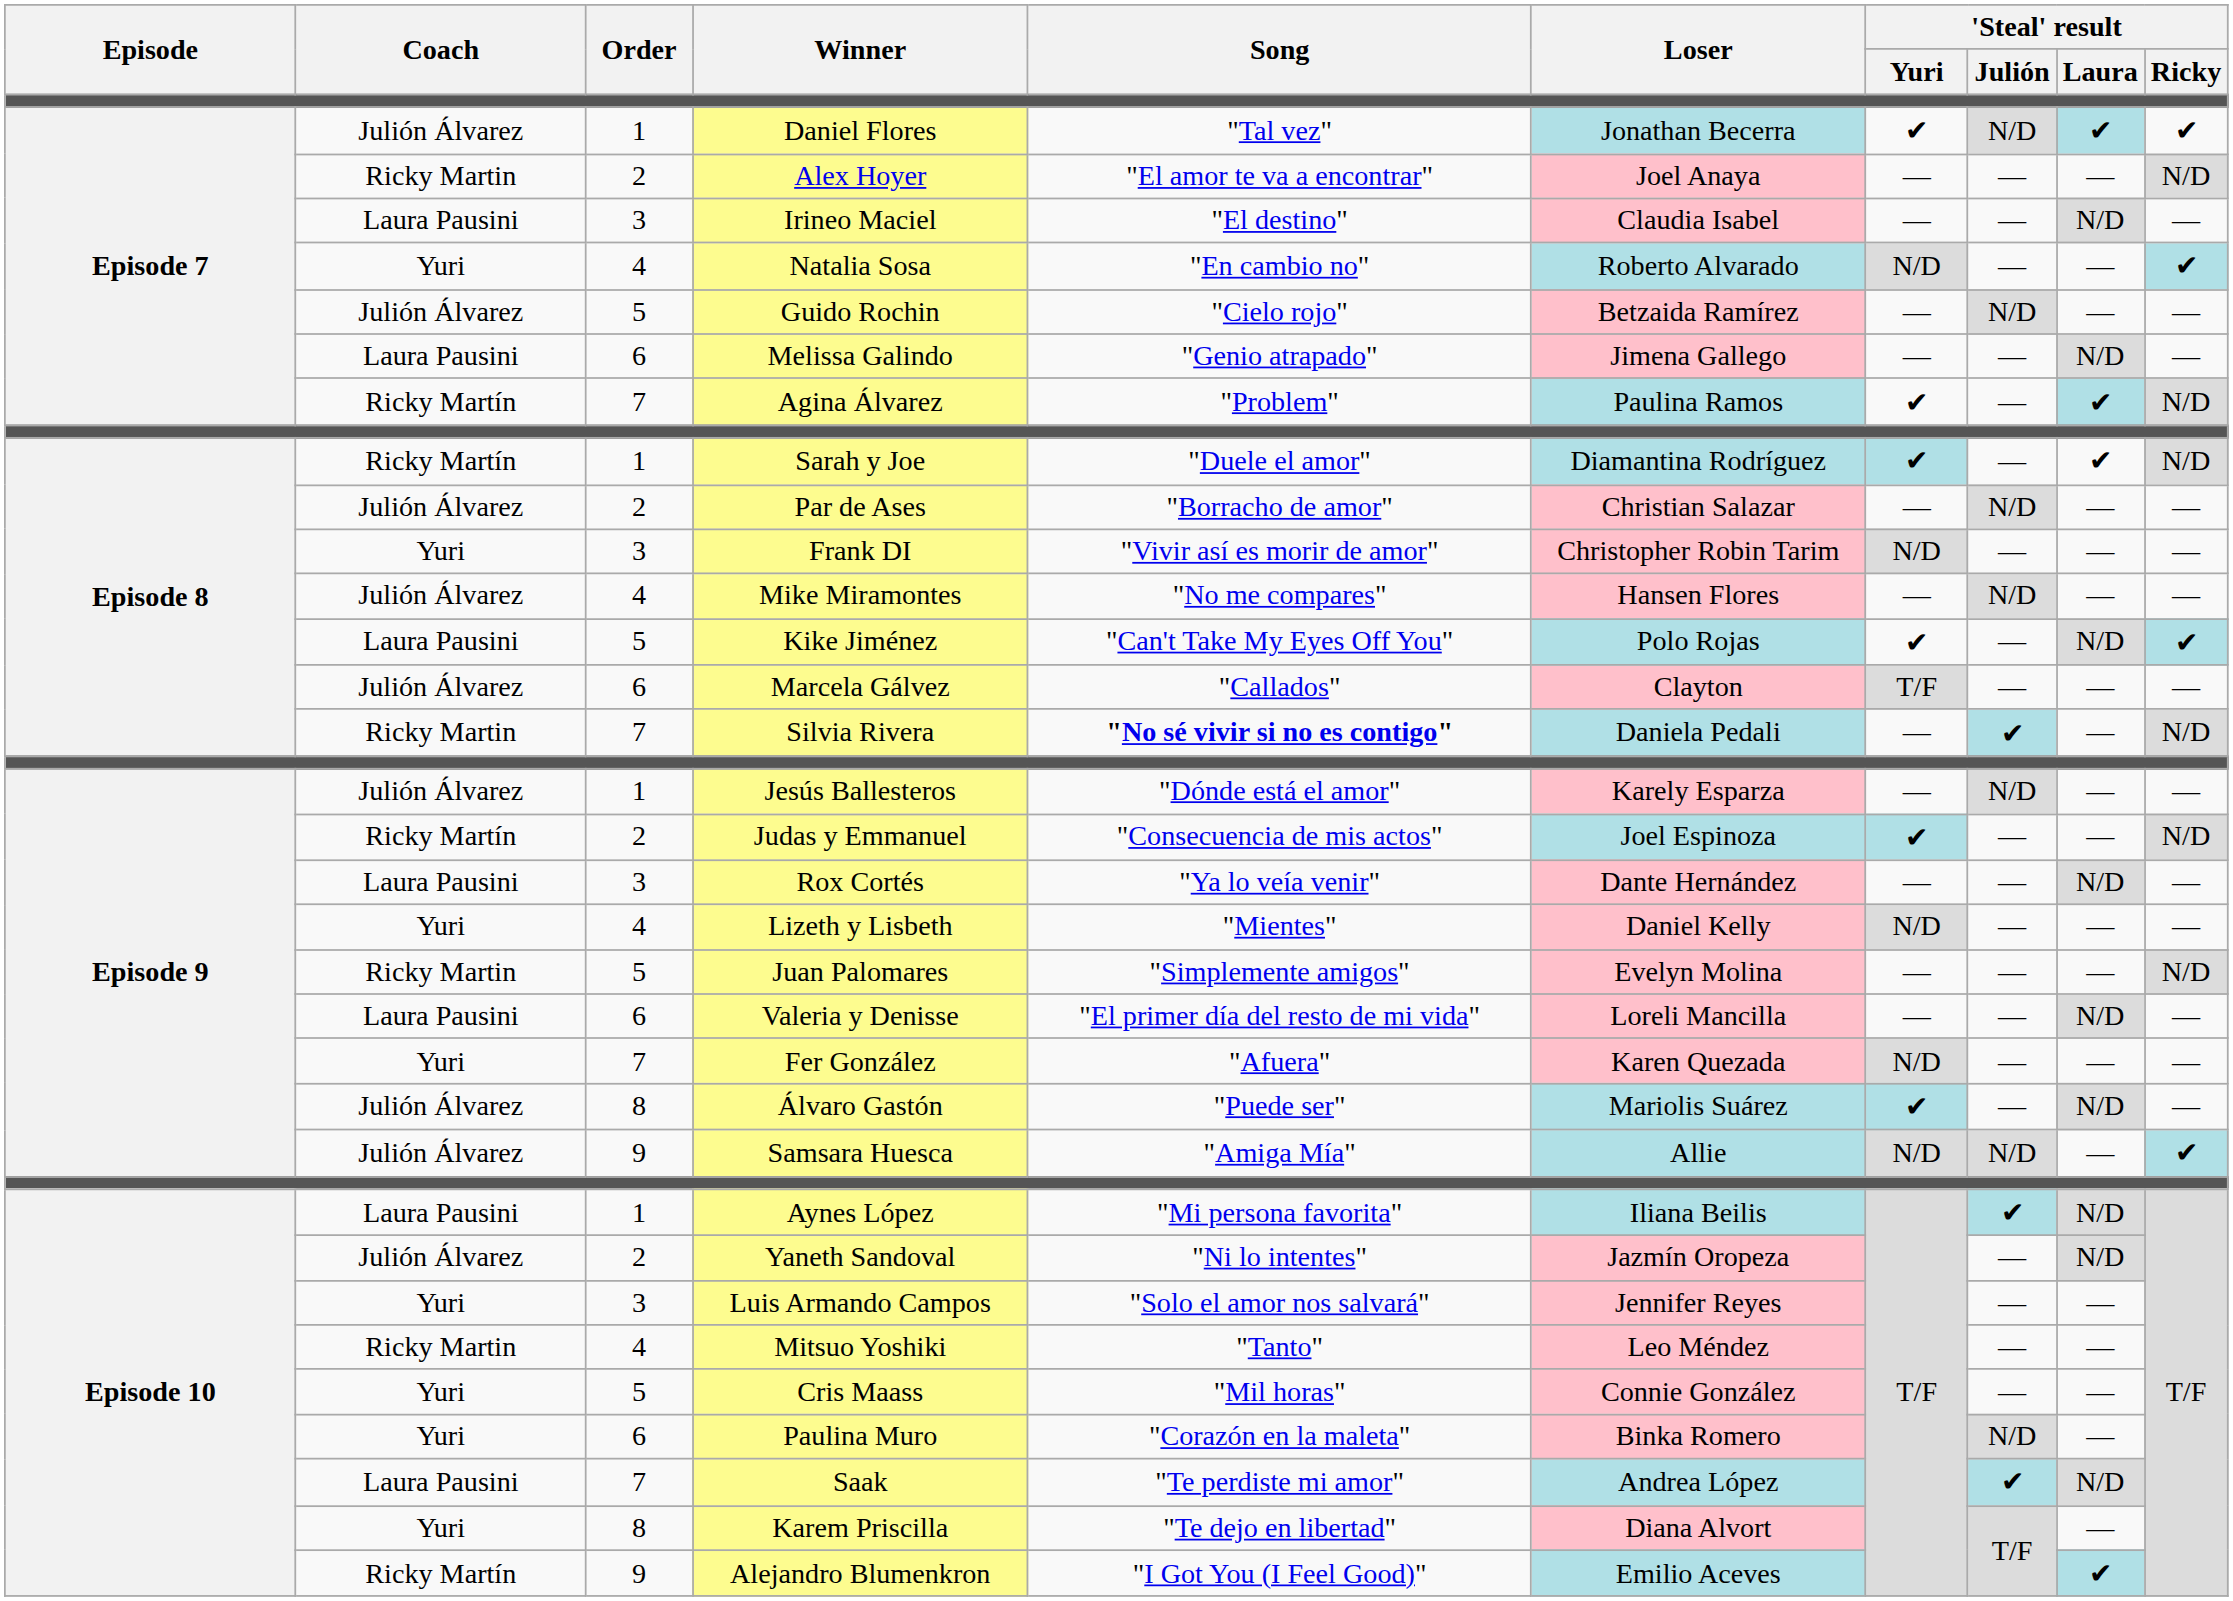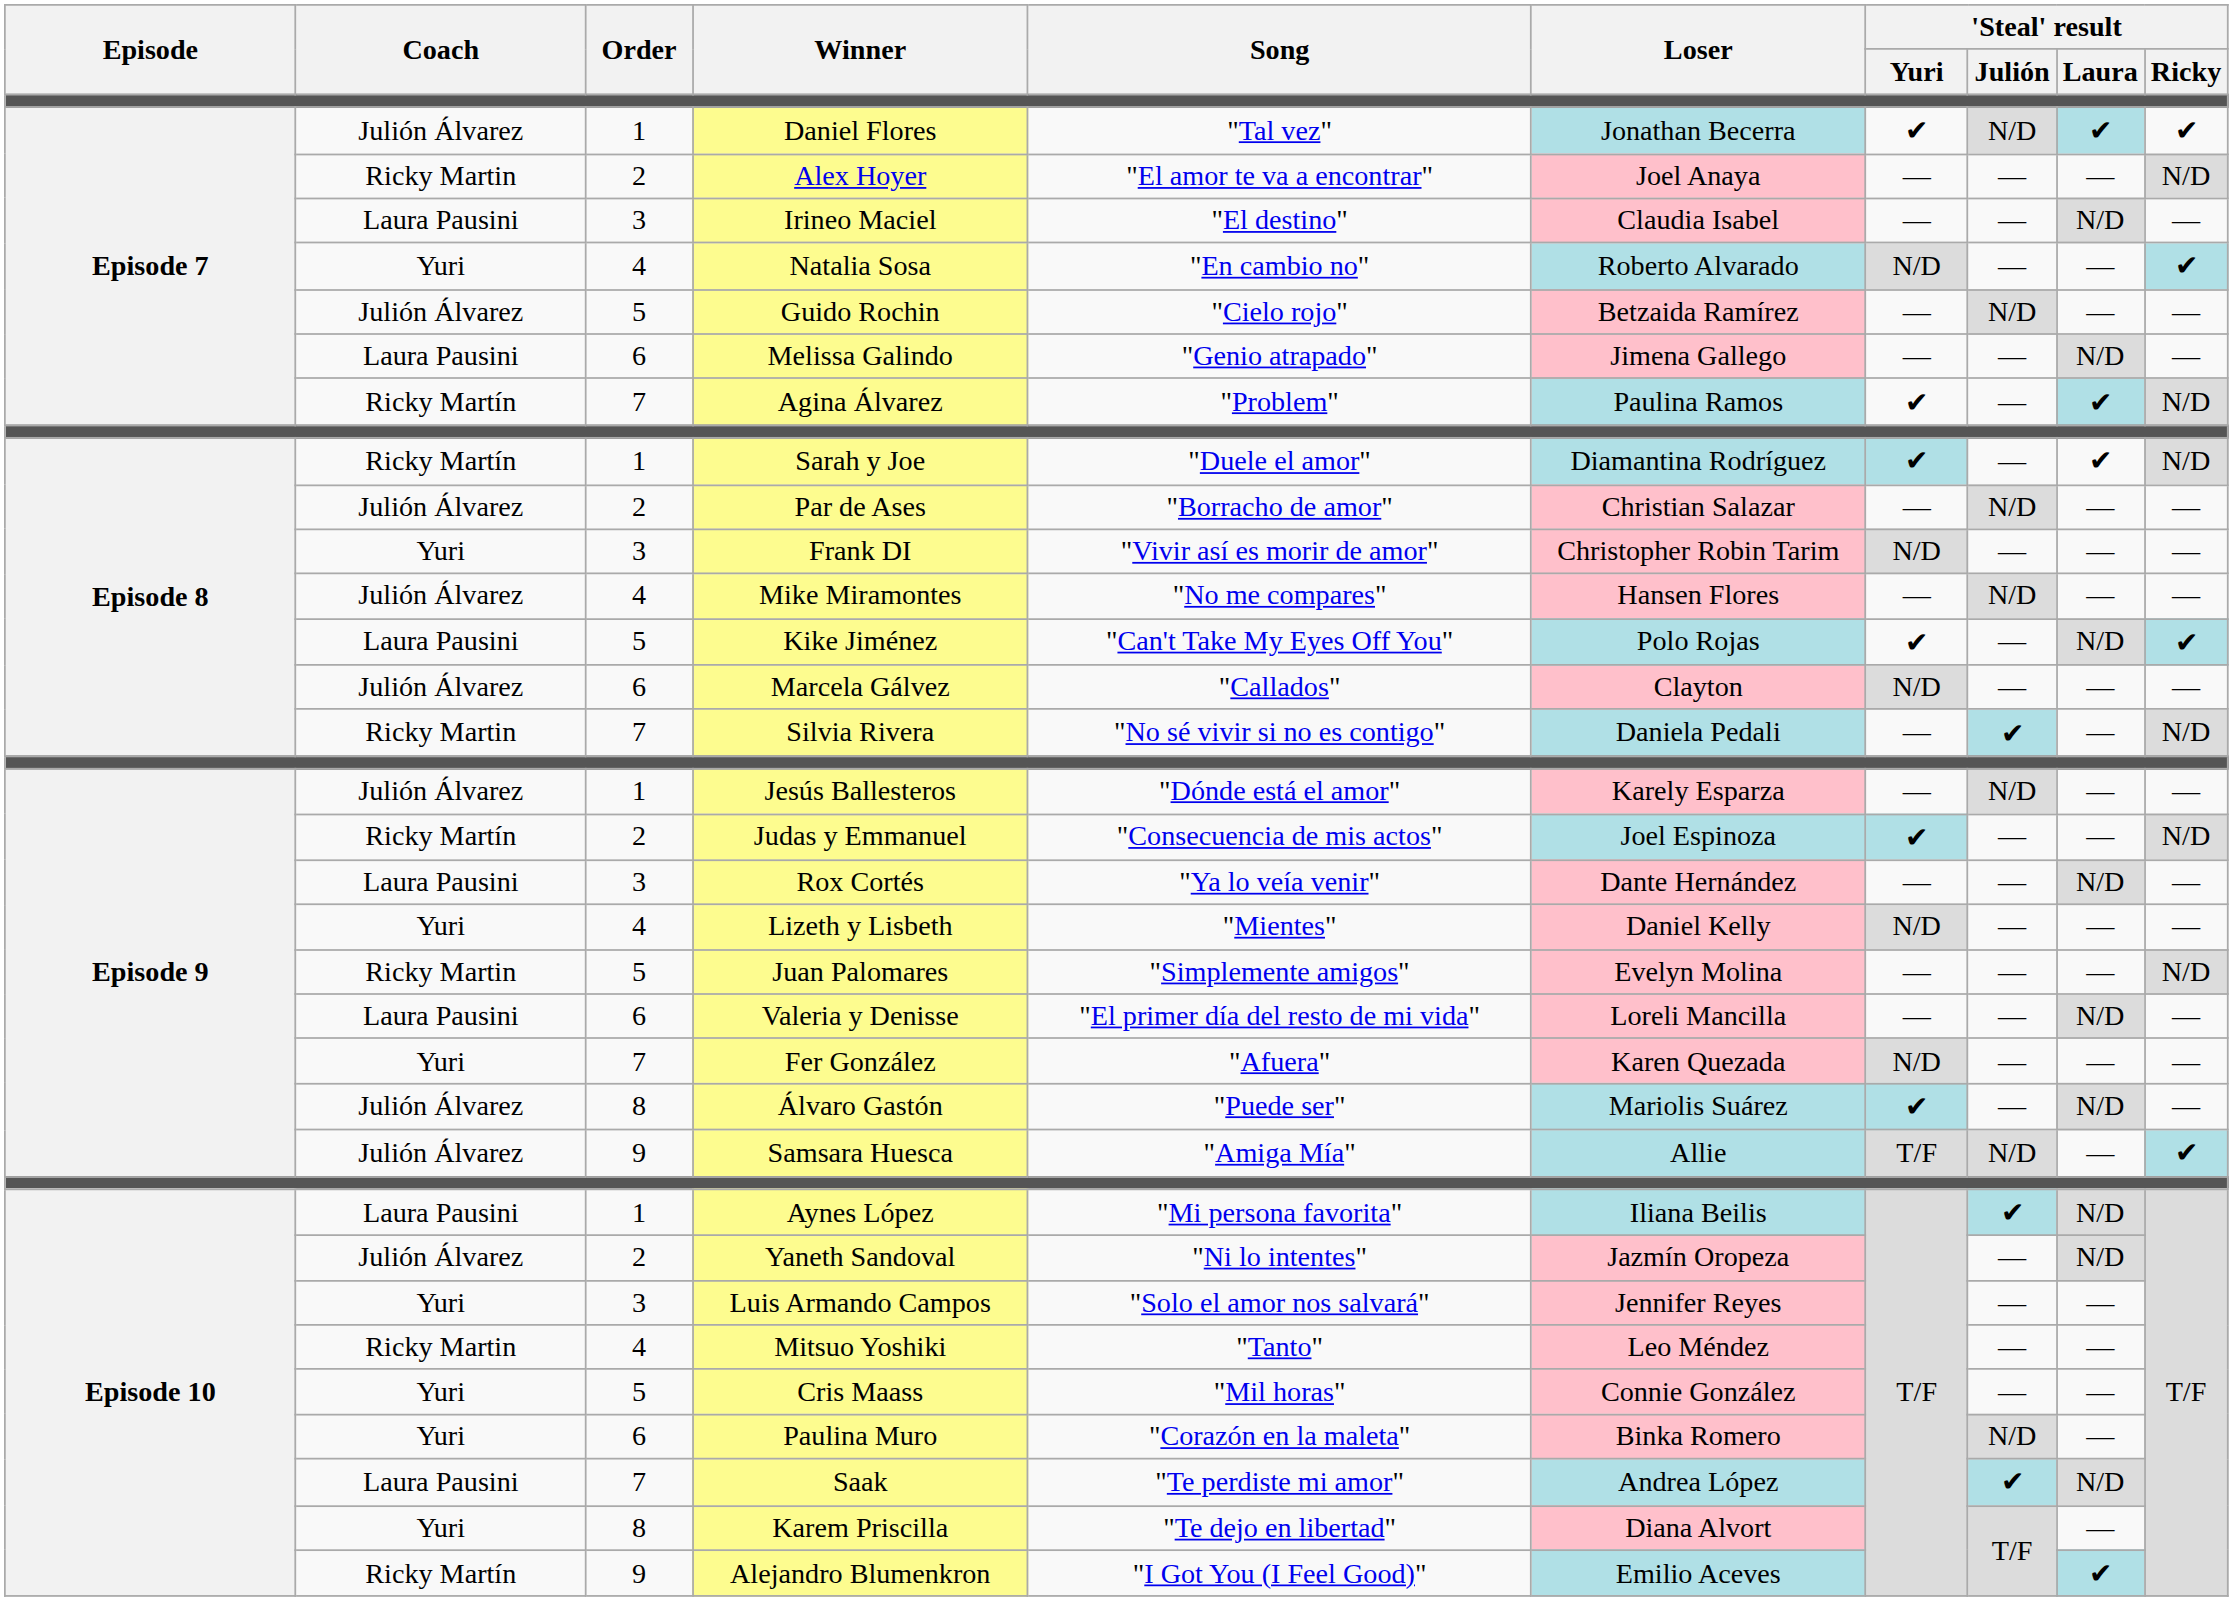(1917, 686) T/F -> (1917, 686) N/D
(1280, 732) bold -> (1280, 732) normal
(1917, 1152) N/D -> (1917, 1152) T/F
